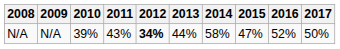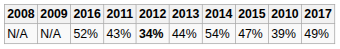columns swapped: (87, 14) <-> (285, 14)
(217, 33) 58% -> (217, 33) 54%
(317, 33) 50% -> (317, 33) 49%
